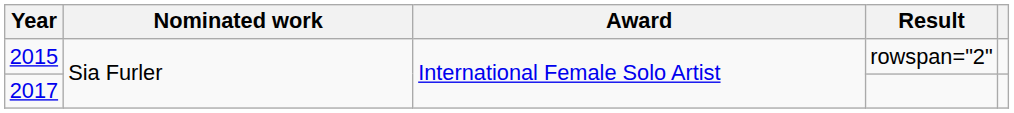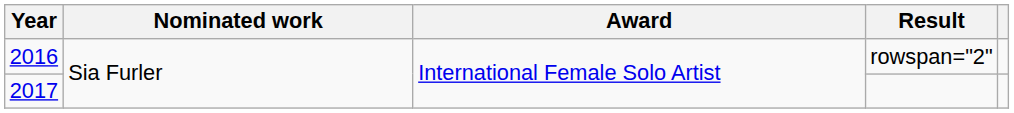(34, 56) 2015 -> (34, 56) 2016
